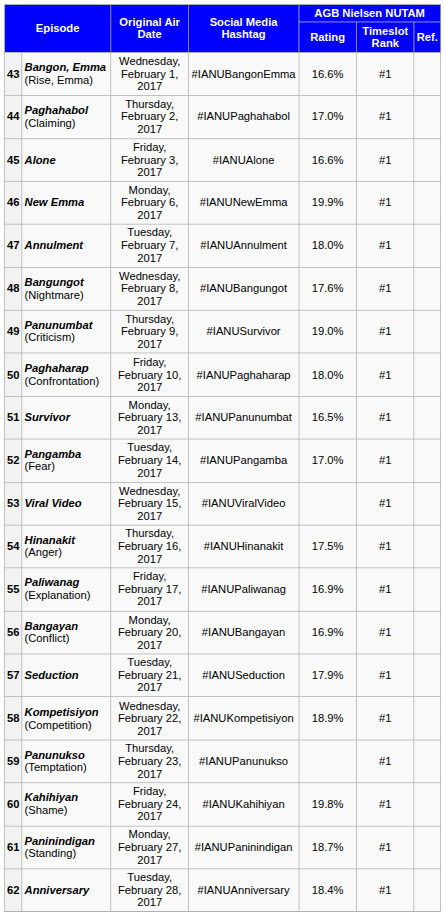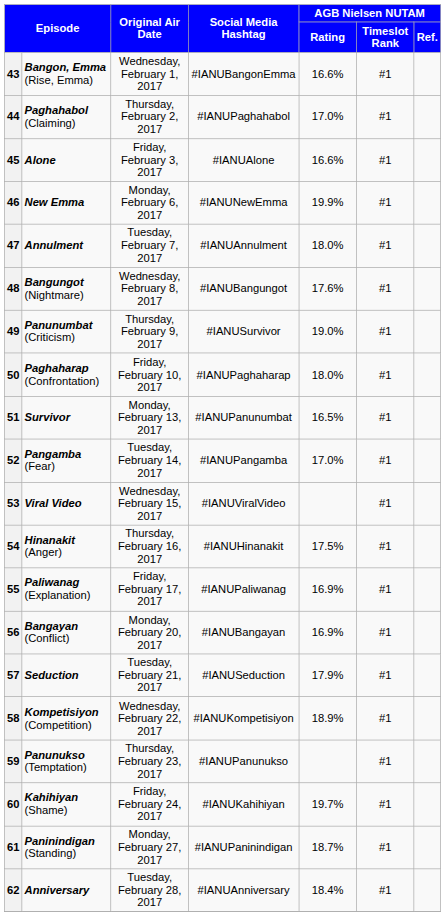(328, 804) 19.8% -> (328, 804) 19.7%
